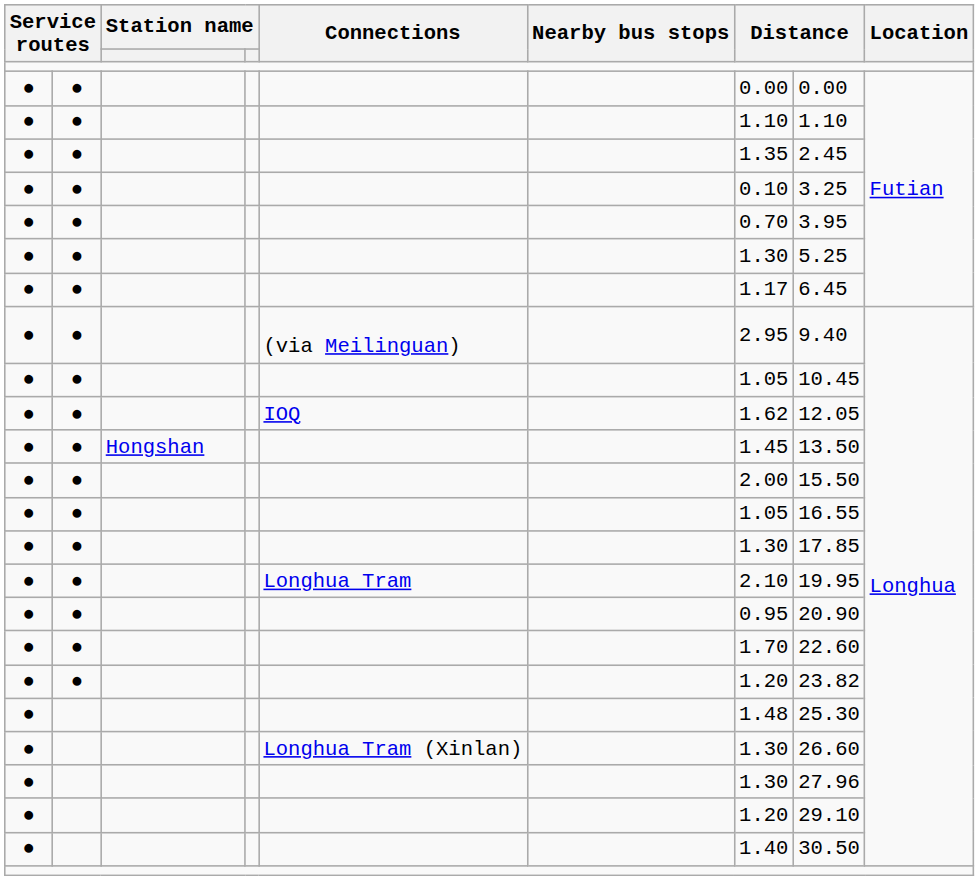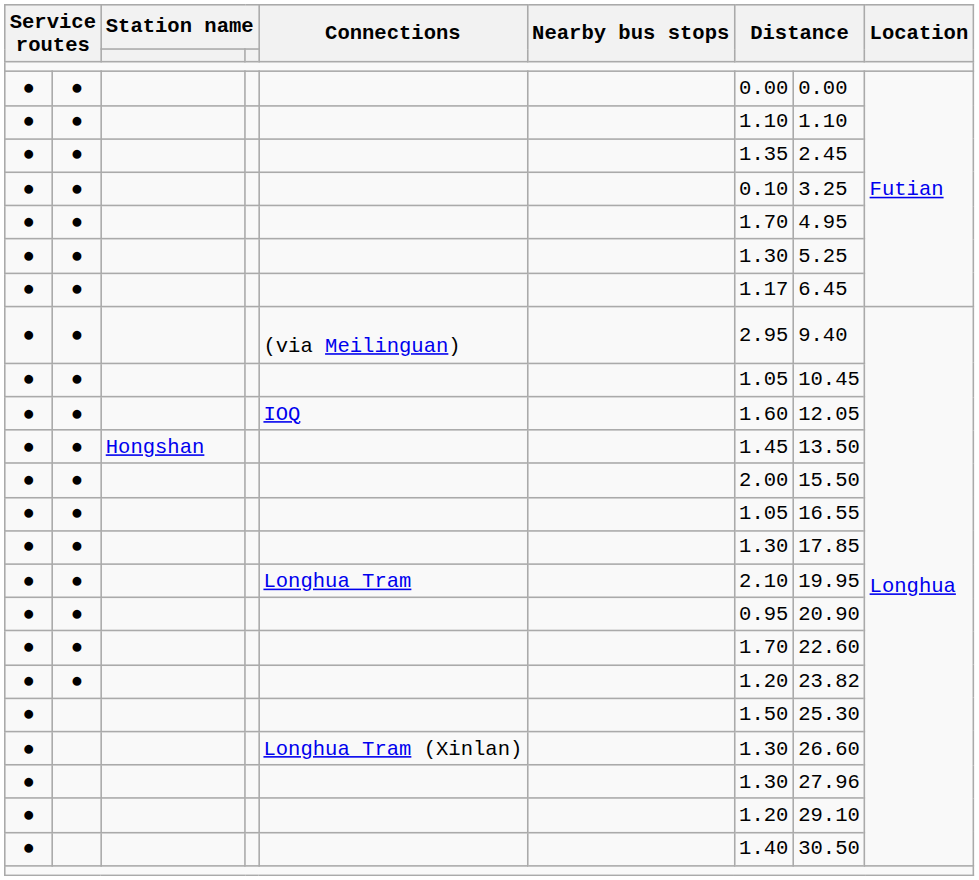(764, 222) 0.70 -> (764, 222) 1.70
(823, 222) 3.95 -> (823, 222) 4.95
(764, 413) 1.62 -> (764, 413) 1.60
(764, 715) 1.48 -> (764, 715) 1.50
